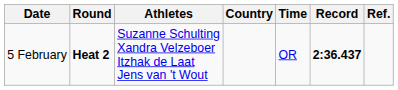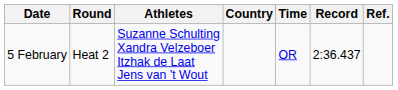(91, 54) bold -> (91, 54) normal
(337, 54) bold -> (337, 54) normal
